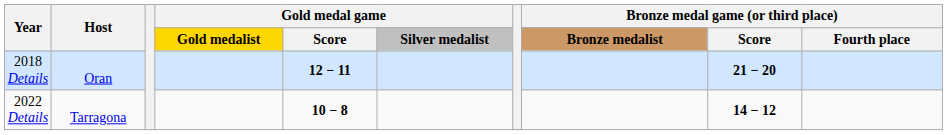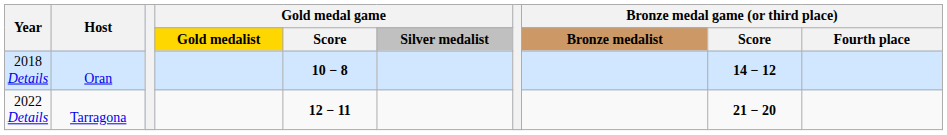(330, 70) 12 − 11 -> (330, 70) 10 − 8
(755, 70) 21 − 20 -> (755, 70) 14 − 12
(330, 110) 10 − 8 -> (330, 110) 12 − 11
(755, 110) 14 − 12 -> (755, 110) 21 − 20
